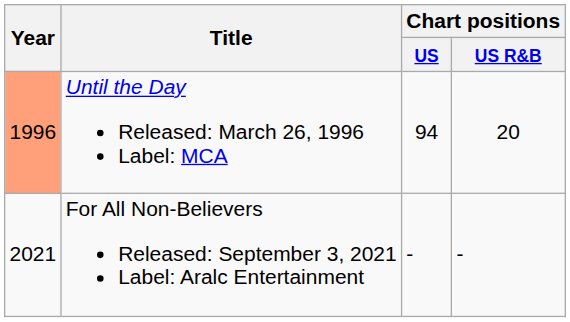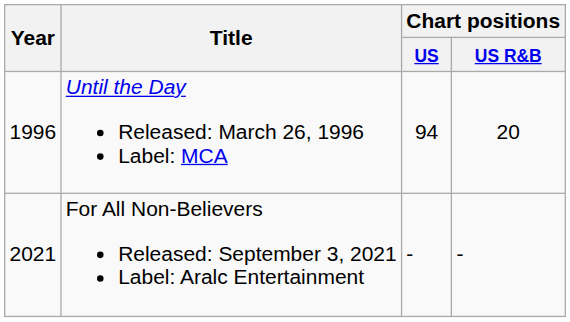(33, 132) lightsalmon background -> (33, 132) no background
